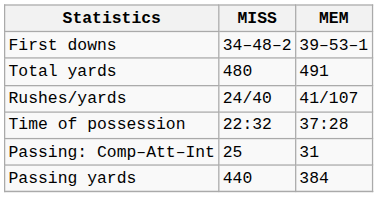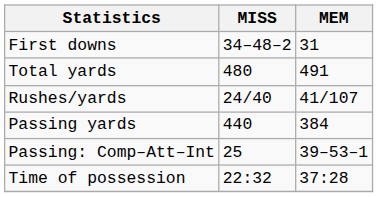(334, 45) 39–53–1 -> (309, 45) 31
rows swapped: (72, 179) <-> (97, 125)
(309, 152) 31 -> (334, 152) 39–53–1
